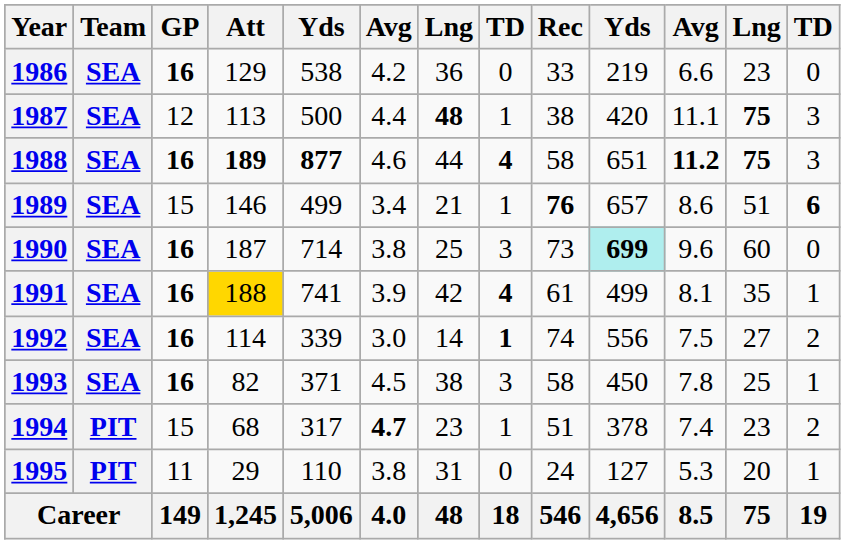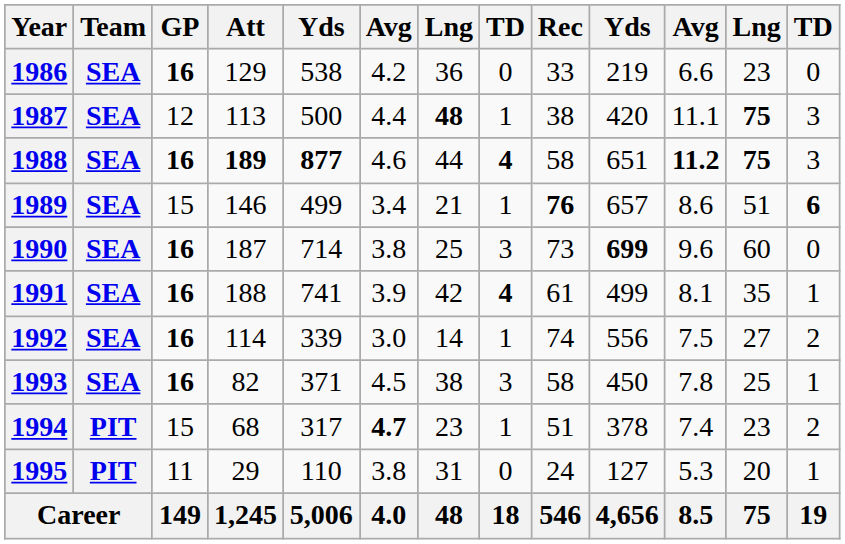(627, 248) paleturquoise background -> (627, 248) no background
(245, 293) gold background -> (245, 293) no background
(505, 337) bold -> (505, 337) normal
